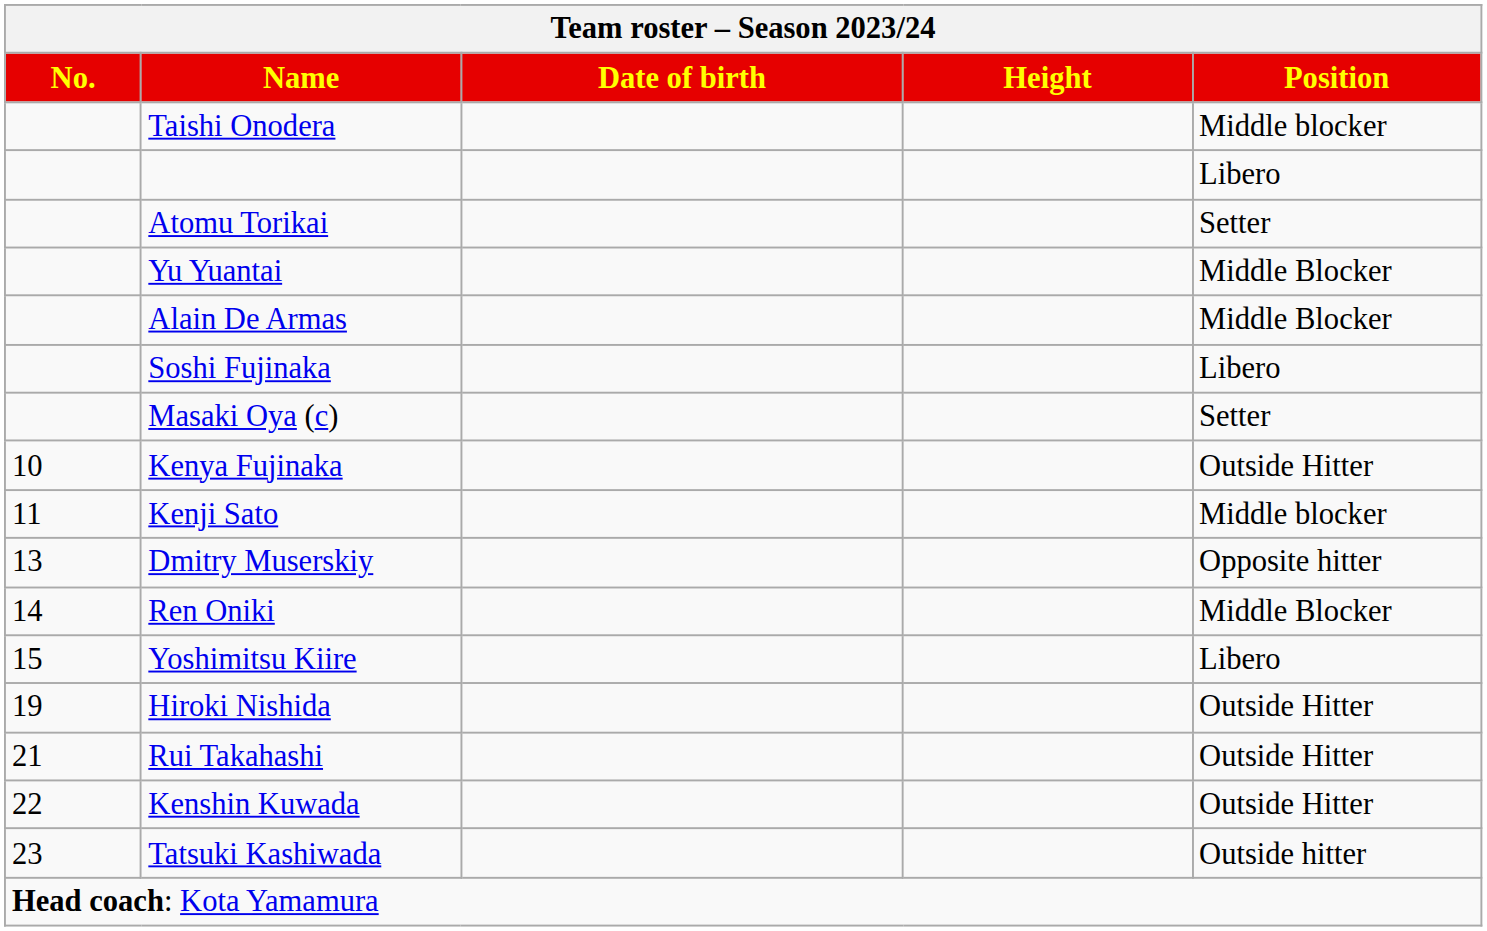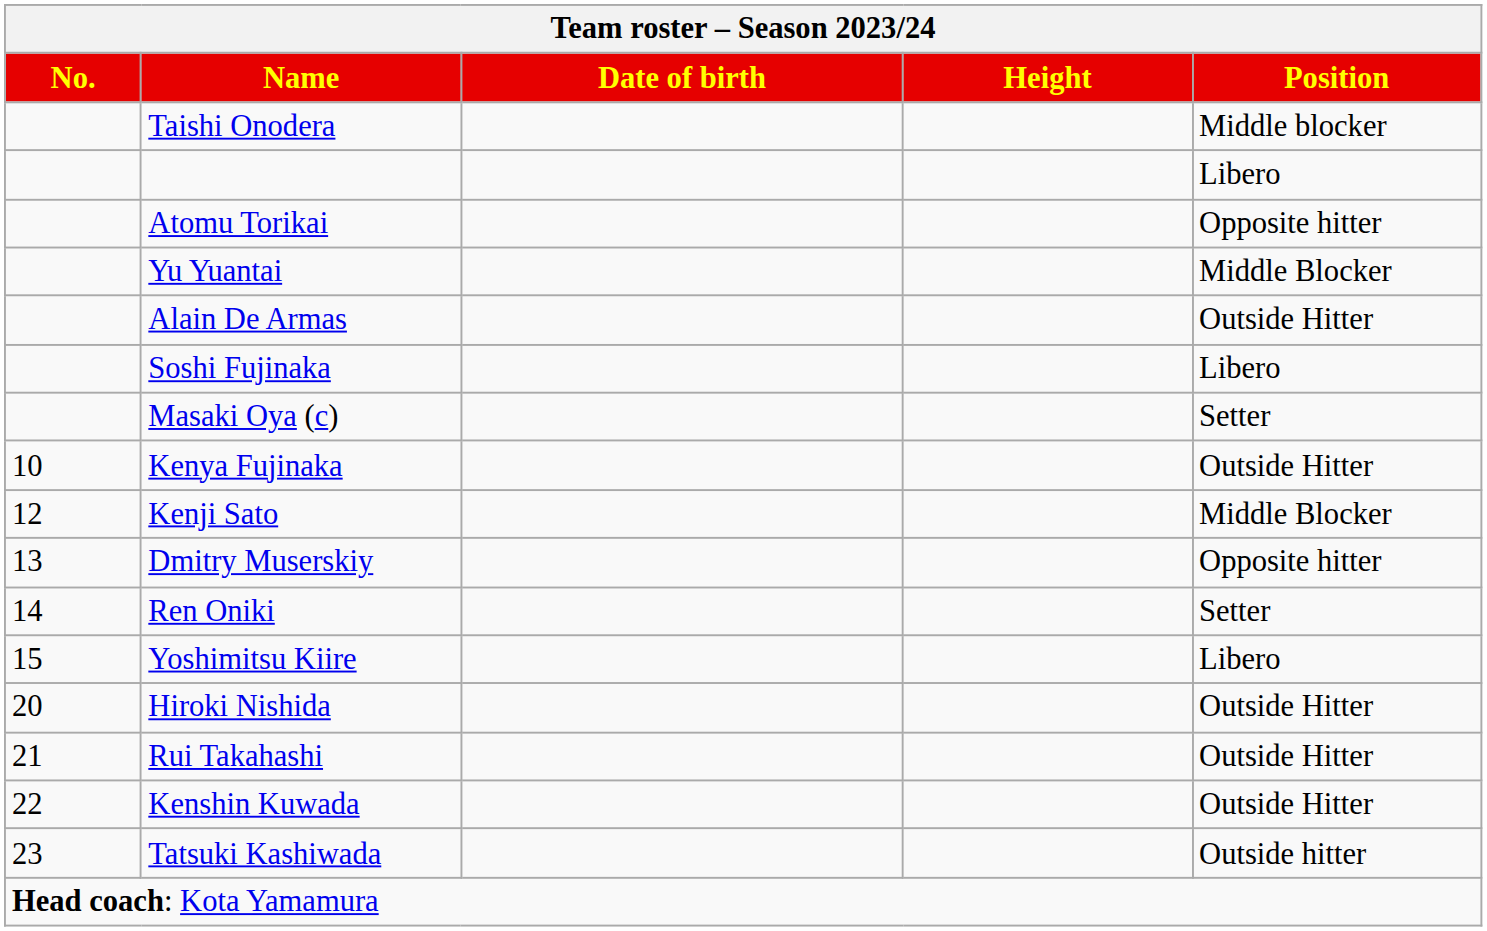(1235, 222) Setter -> (1290, 222) Opposite hitter
(1295, 319) Middle Blocker -> (1286, 319) Outside Hitter
(27, 513) 11 -> (27, 513) 12
(1293, 513) Middle blocker -> (1295, 513) Middle Blocker
(1295, 610) Middle Blocker -> (1235, 610) Setter
(27, 707) 19 -> (27, 707) 20
